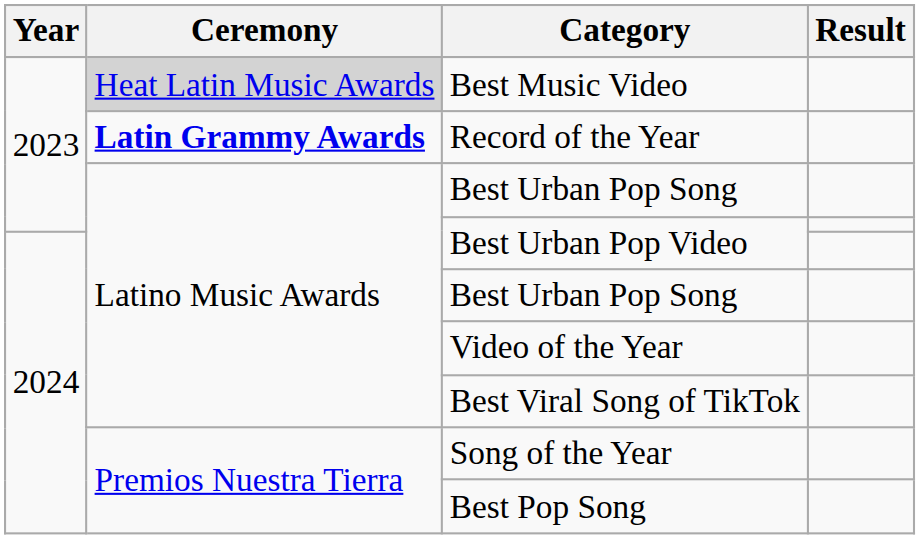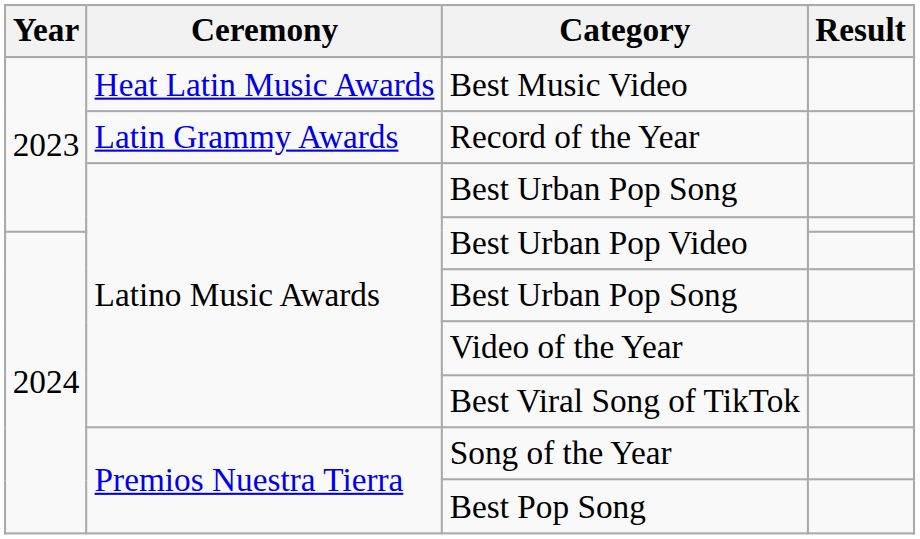(265, 83) lightgrey background -> (265, 83) no background
(260, 136) bold -> (247, 136) normal
